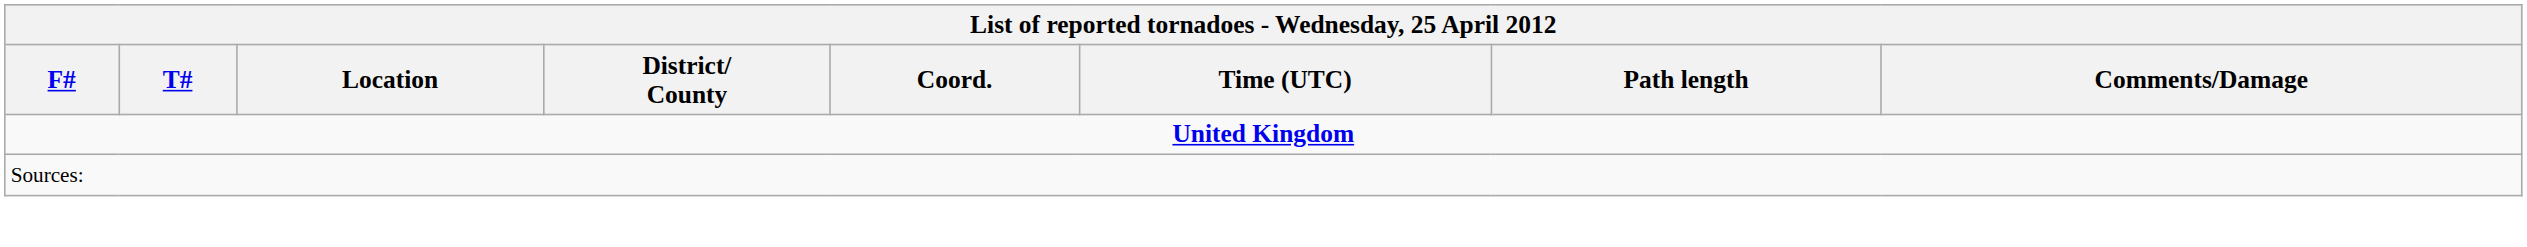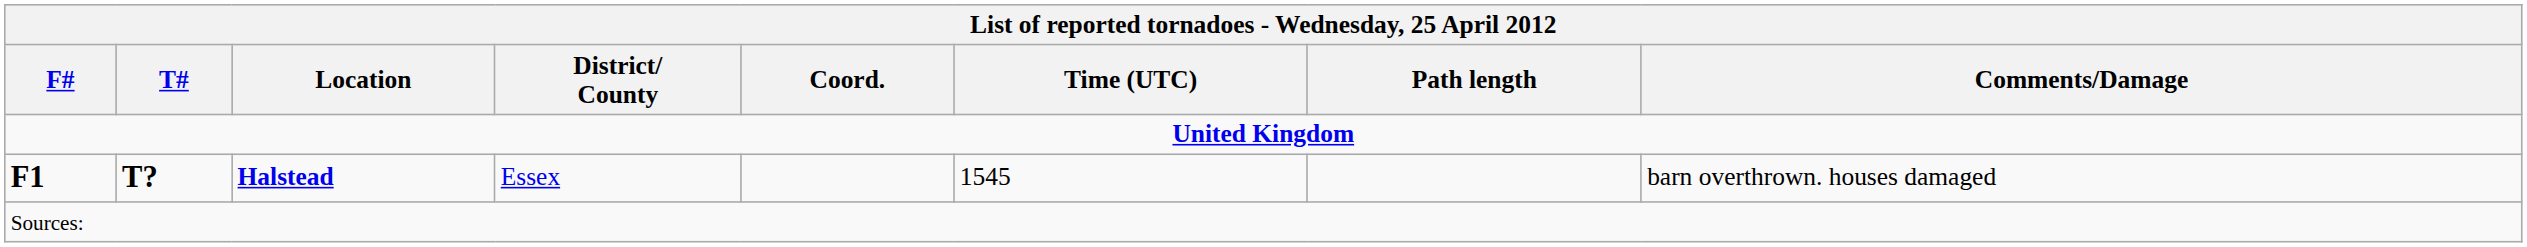+ row: (28, 177)
